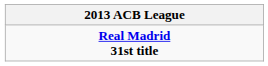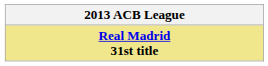(134, 43) no background -> (134, 43) khaki background
